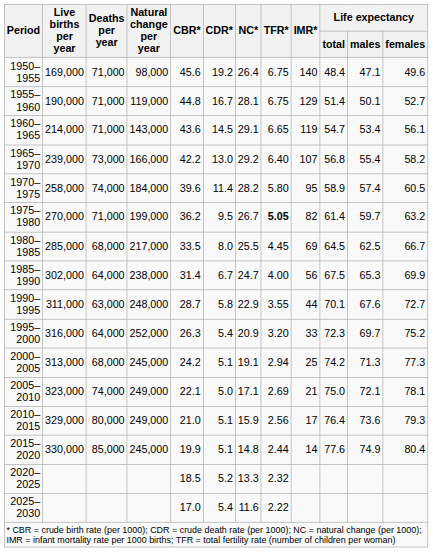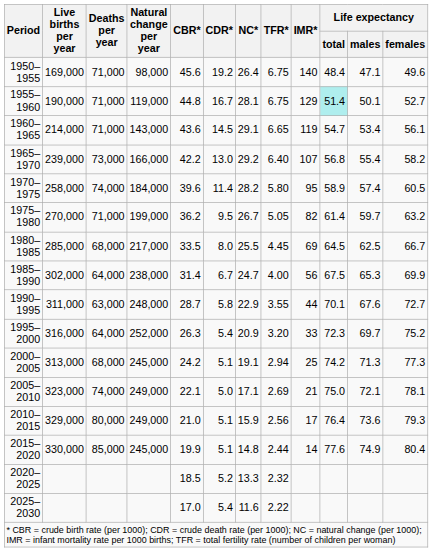(335, 101) no background -> (335, 101) paleturquoise background
(278, 217) bold -> (278, 217) normal
